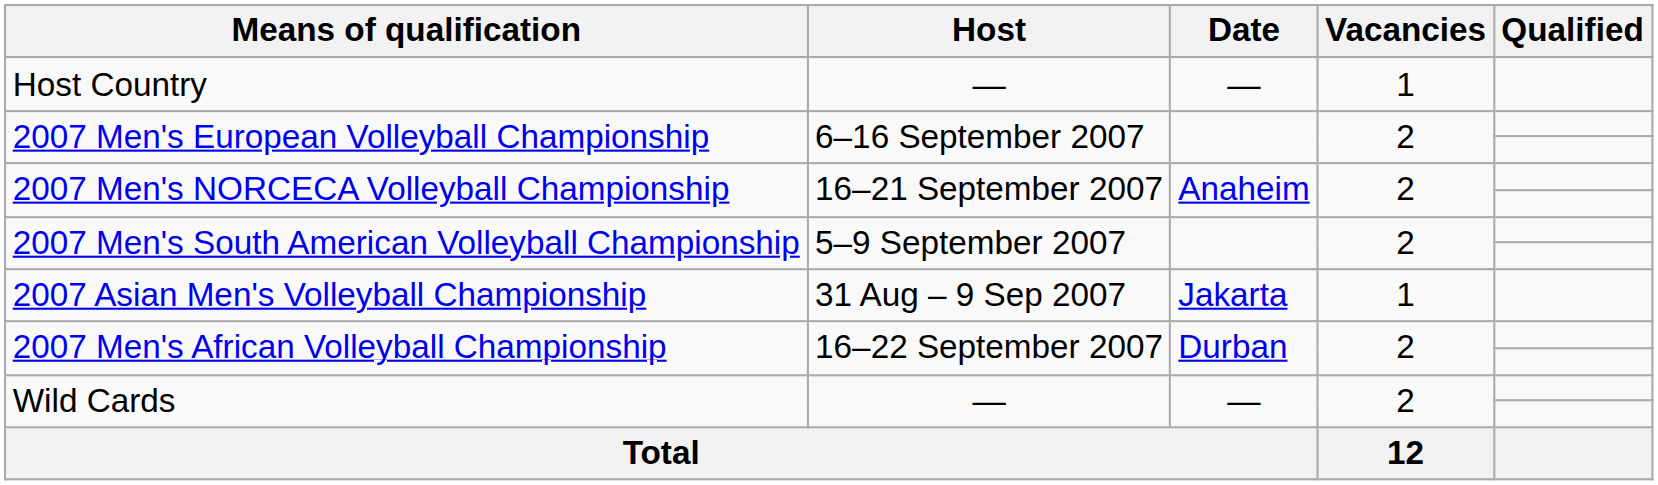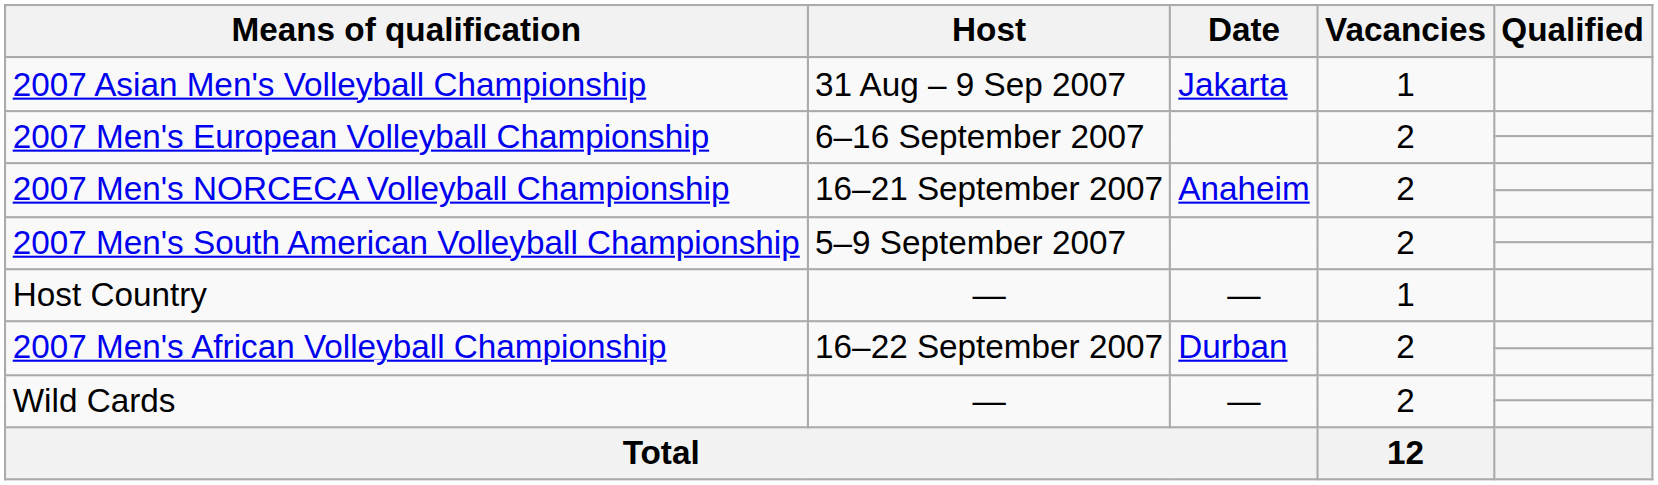rows swapped: (110, 83) <-> (329, 294)
